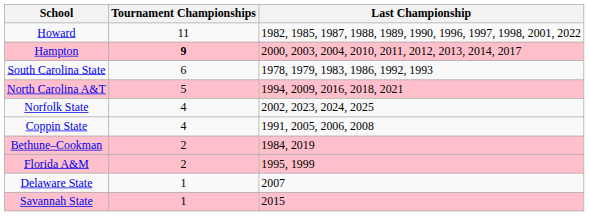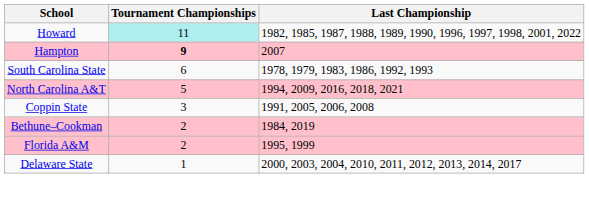(184, 32) no background -> (184, 32) paleturquoise background
(391, 51) 2000, 2003, 2004, 2010, 2011, 2012, 2013, 2014, 2017 -> (273, 51) 2007
- row: (56, 107)
(184, 126) 4 -> (184, 107) 3
(273, 182) 2007 -> (391, 164) 2000, 2003, 2004, 2010, 2011, 2012, 2013, 2014, 2017
- row: (56, 201)
